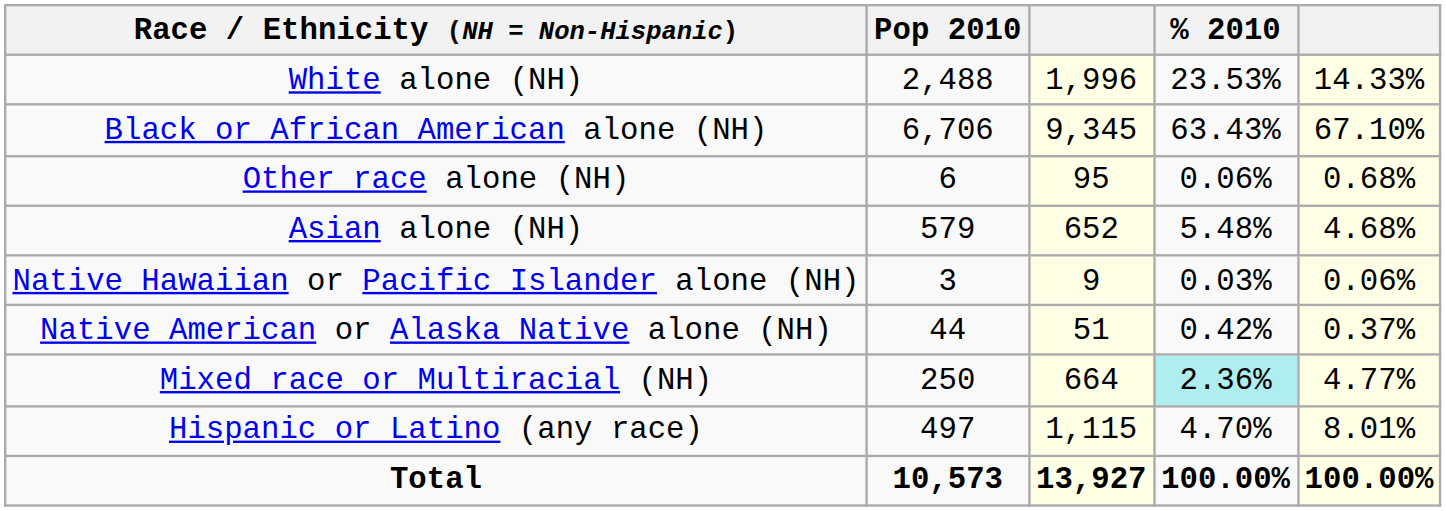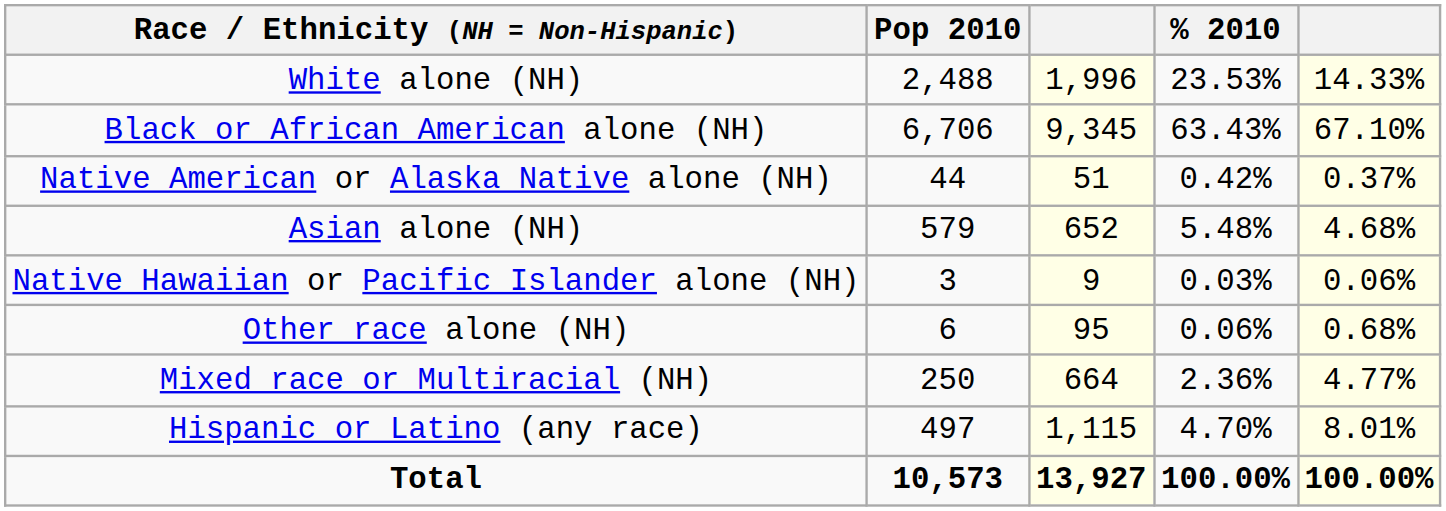rows swapped: (436, 330) <-> (436, 180)
(1226, 380) paleturquoise background -> (1226, 380) no background
